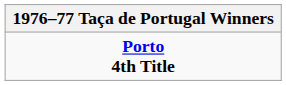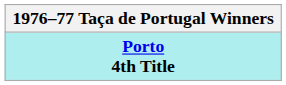(143, 56) no background -> (143, 56) paleturquoise background
